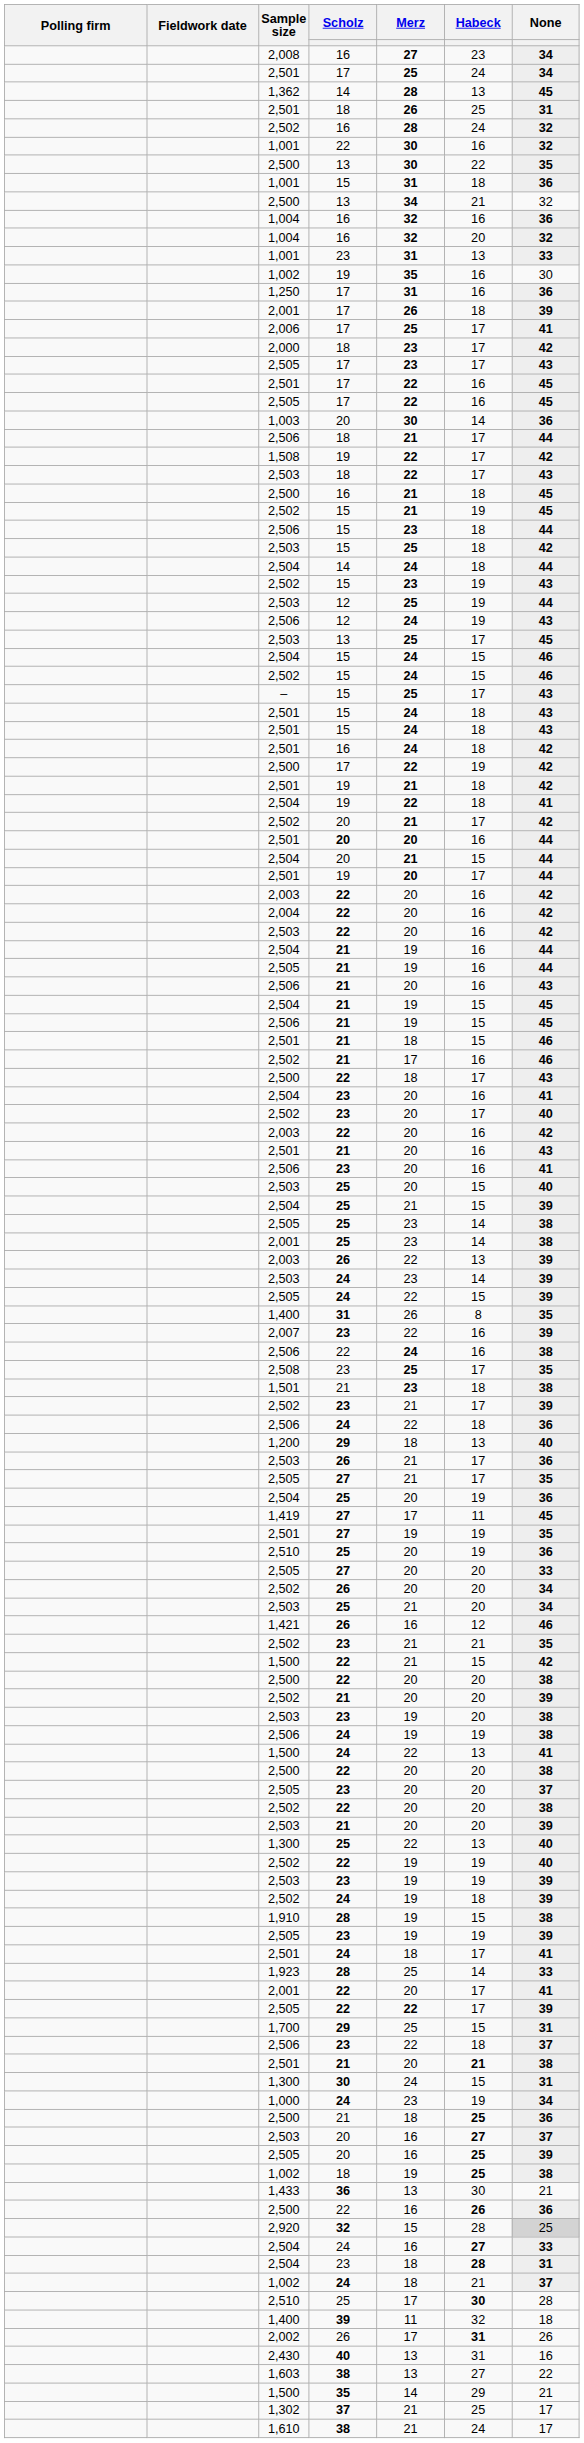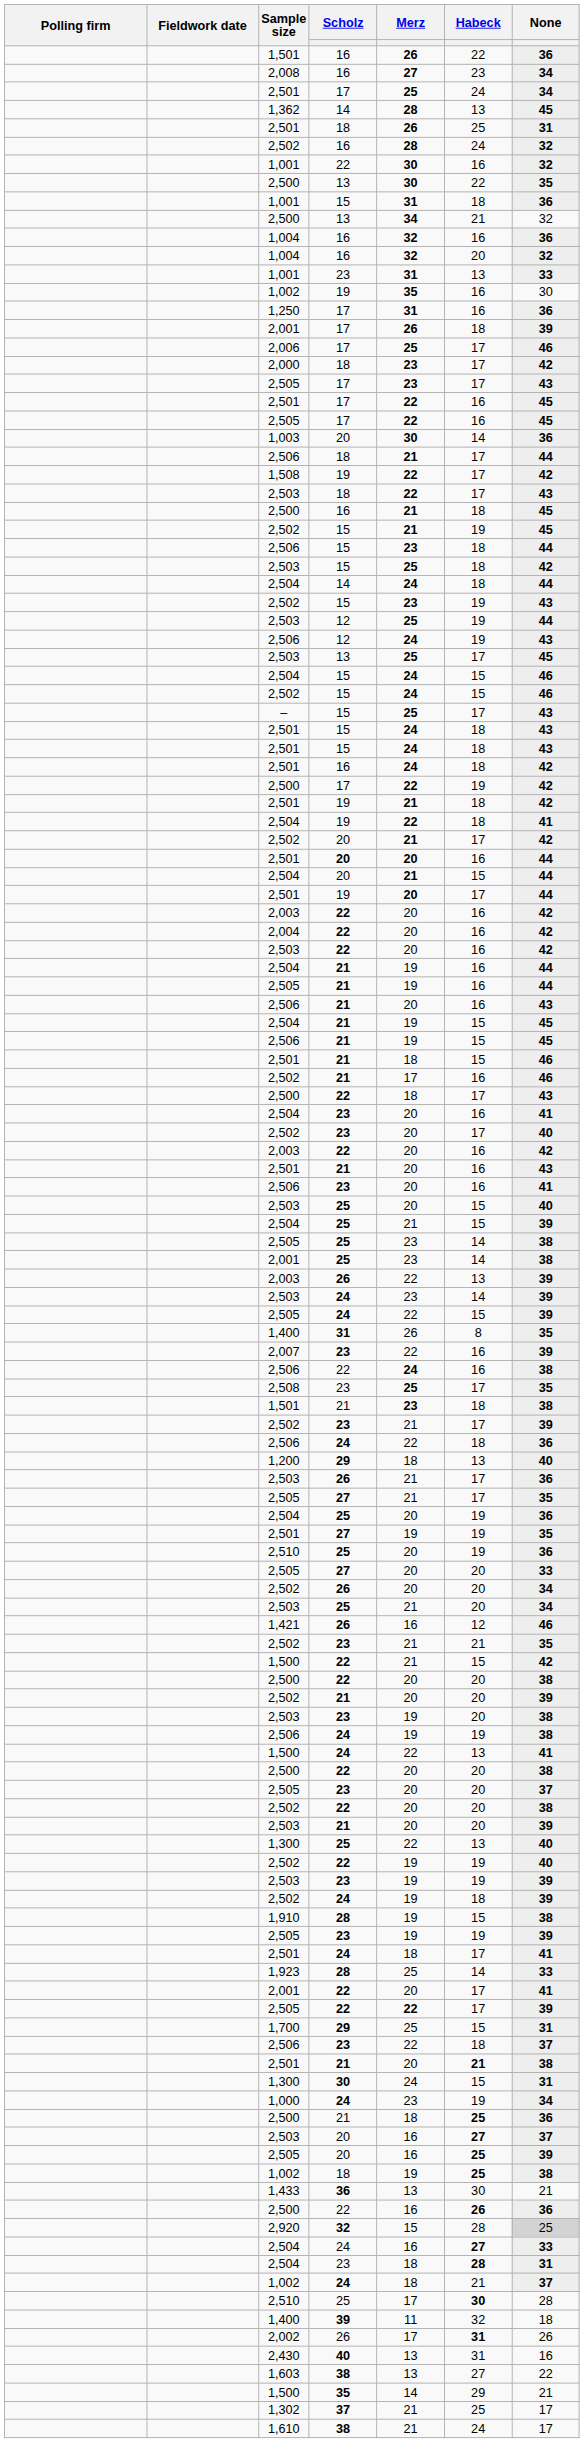+ row: (284, 55)
(546, 329) 41 -> (546, 347) 46
- row: (284, 1516)
